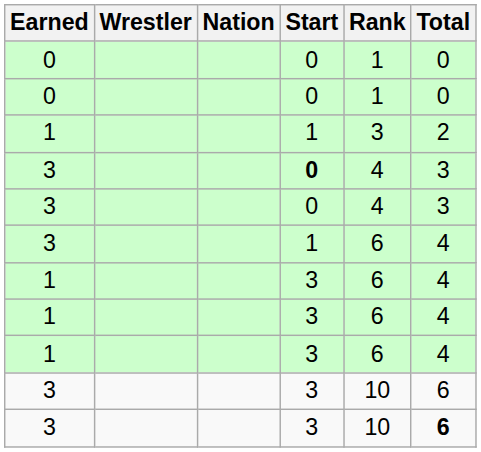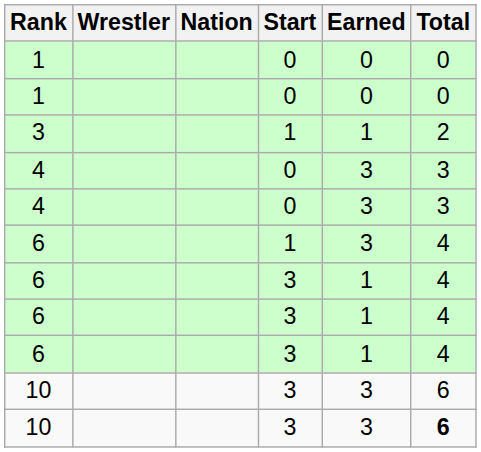columns swapped: (377, 22) <-> (49, 22)
(312, 170) bold -> (290, 170) normal
